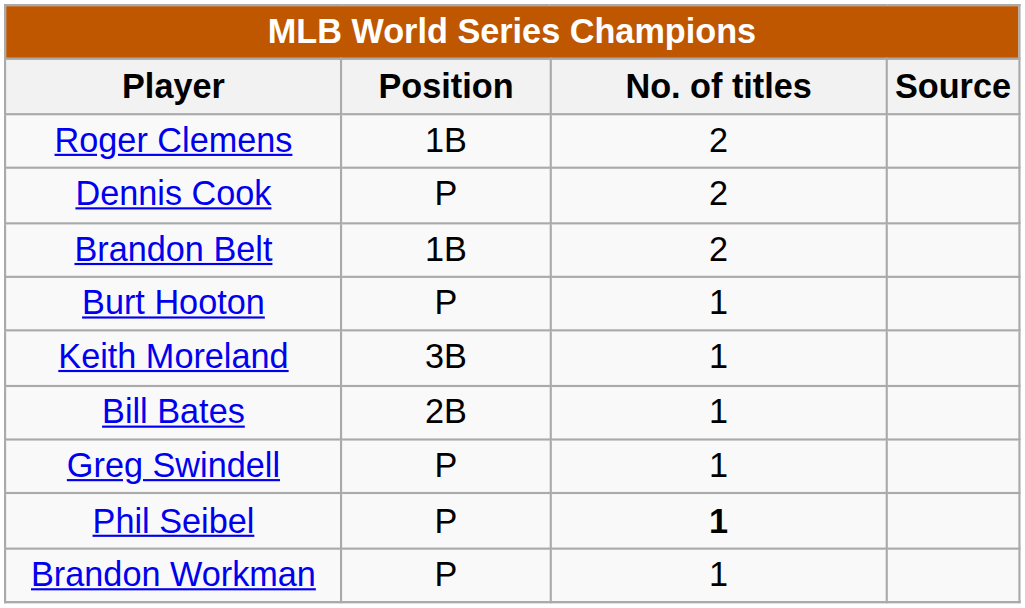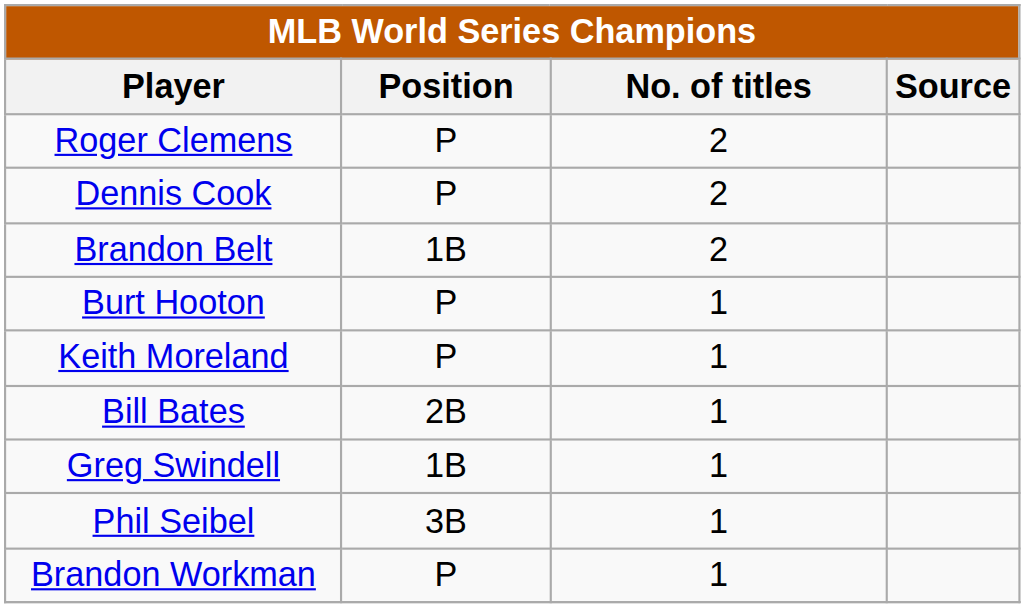(446, 140) 1B -> (446, 140) P
(446, 357) 3B -> (446, 357) P
(446, 466) P -> (446, 466) 1B
(446, 520) P -> (446, 520) 3B
(719, 520) bold -> (719, 520) normal
